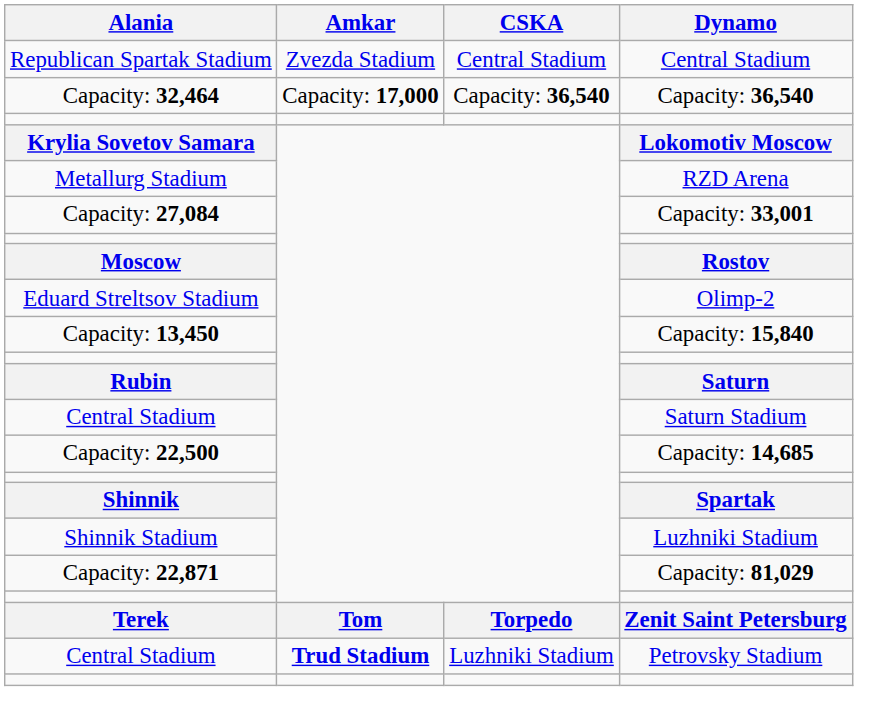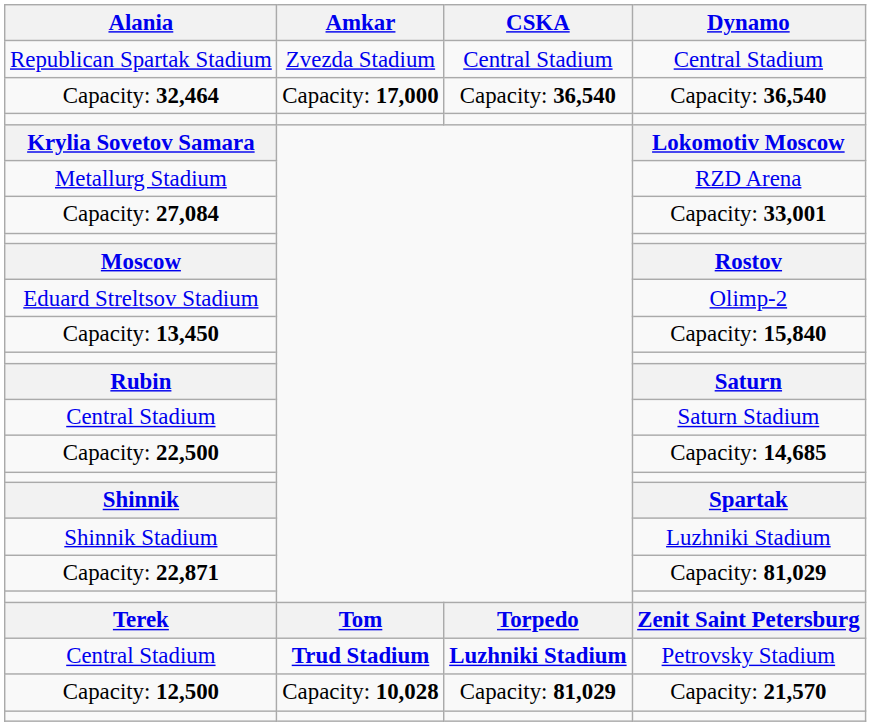(532, 655) normal -> (538, 655) bold
+ row: (141, 692)
